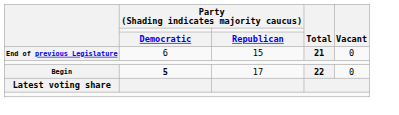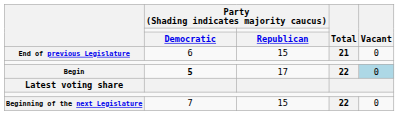(352, 71) no background -> (376, 71) lightblue background
+ row: (74, 103)
